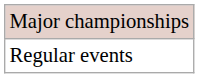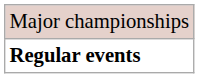(71, 55) normal -> (75, 55) bold
